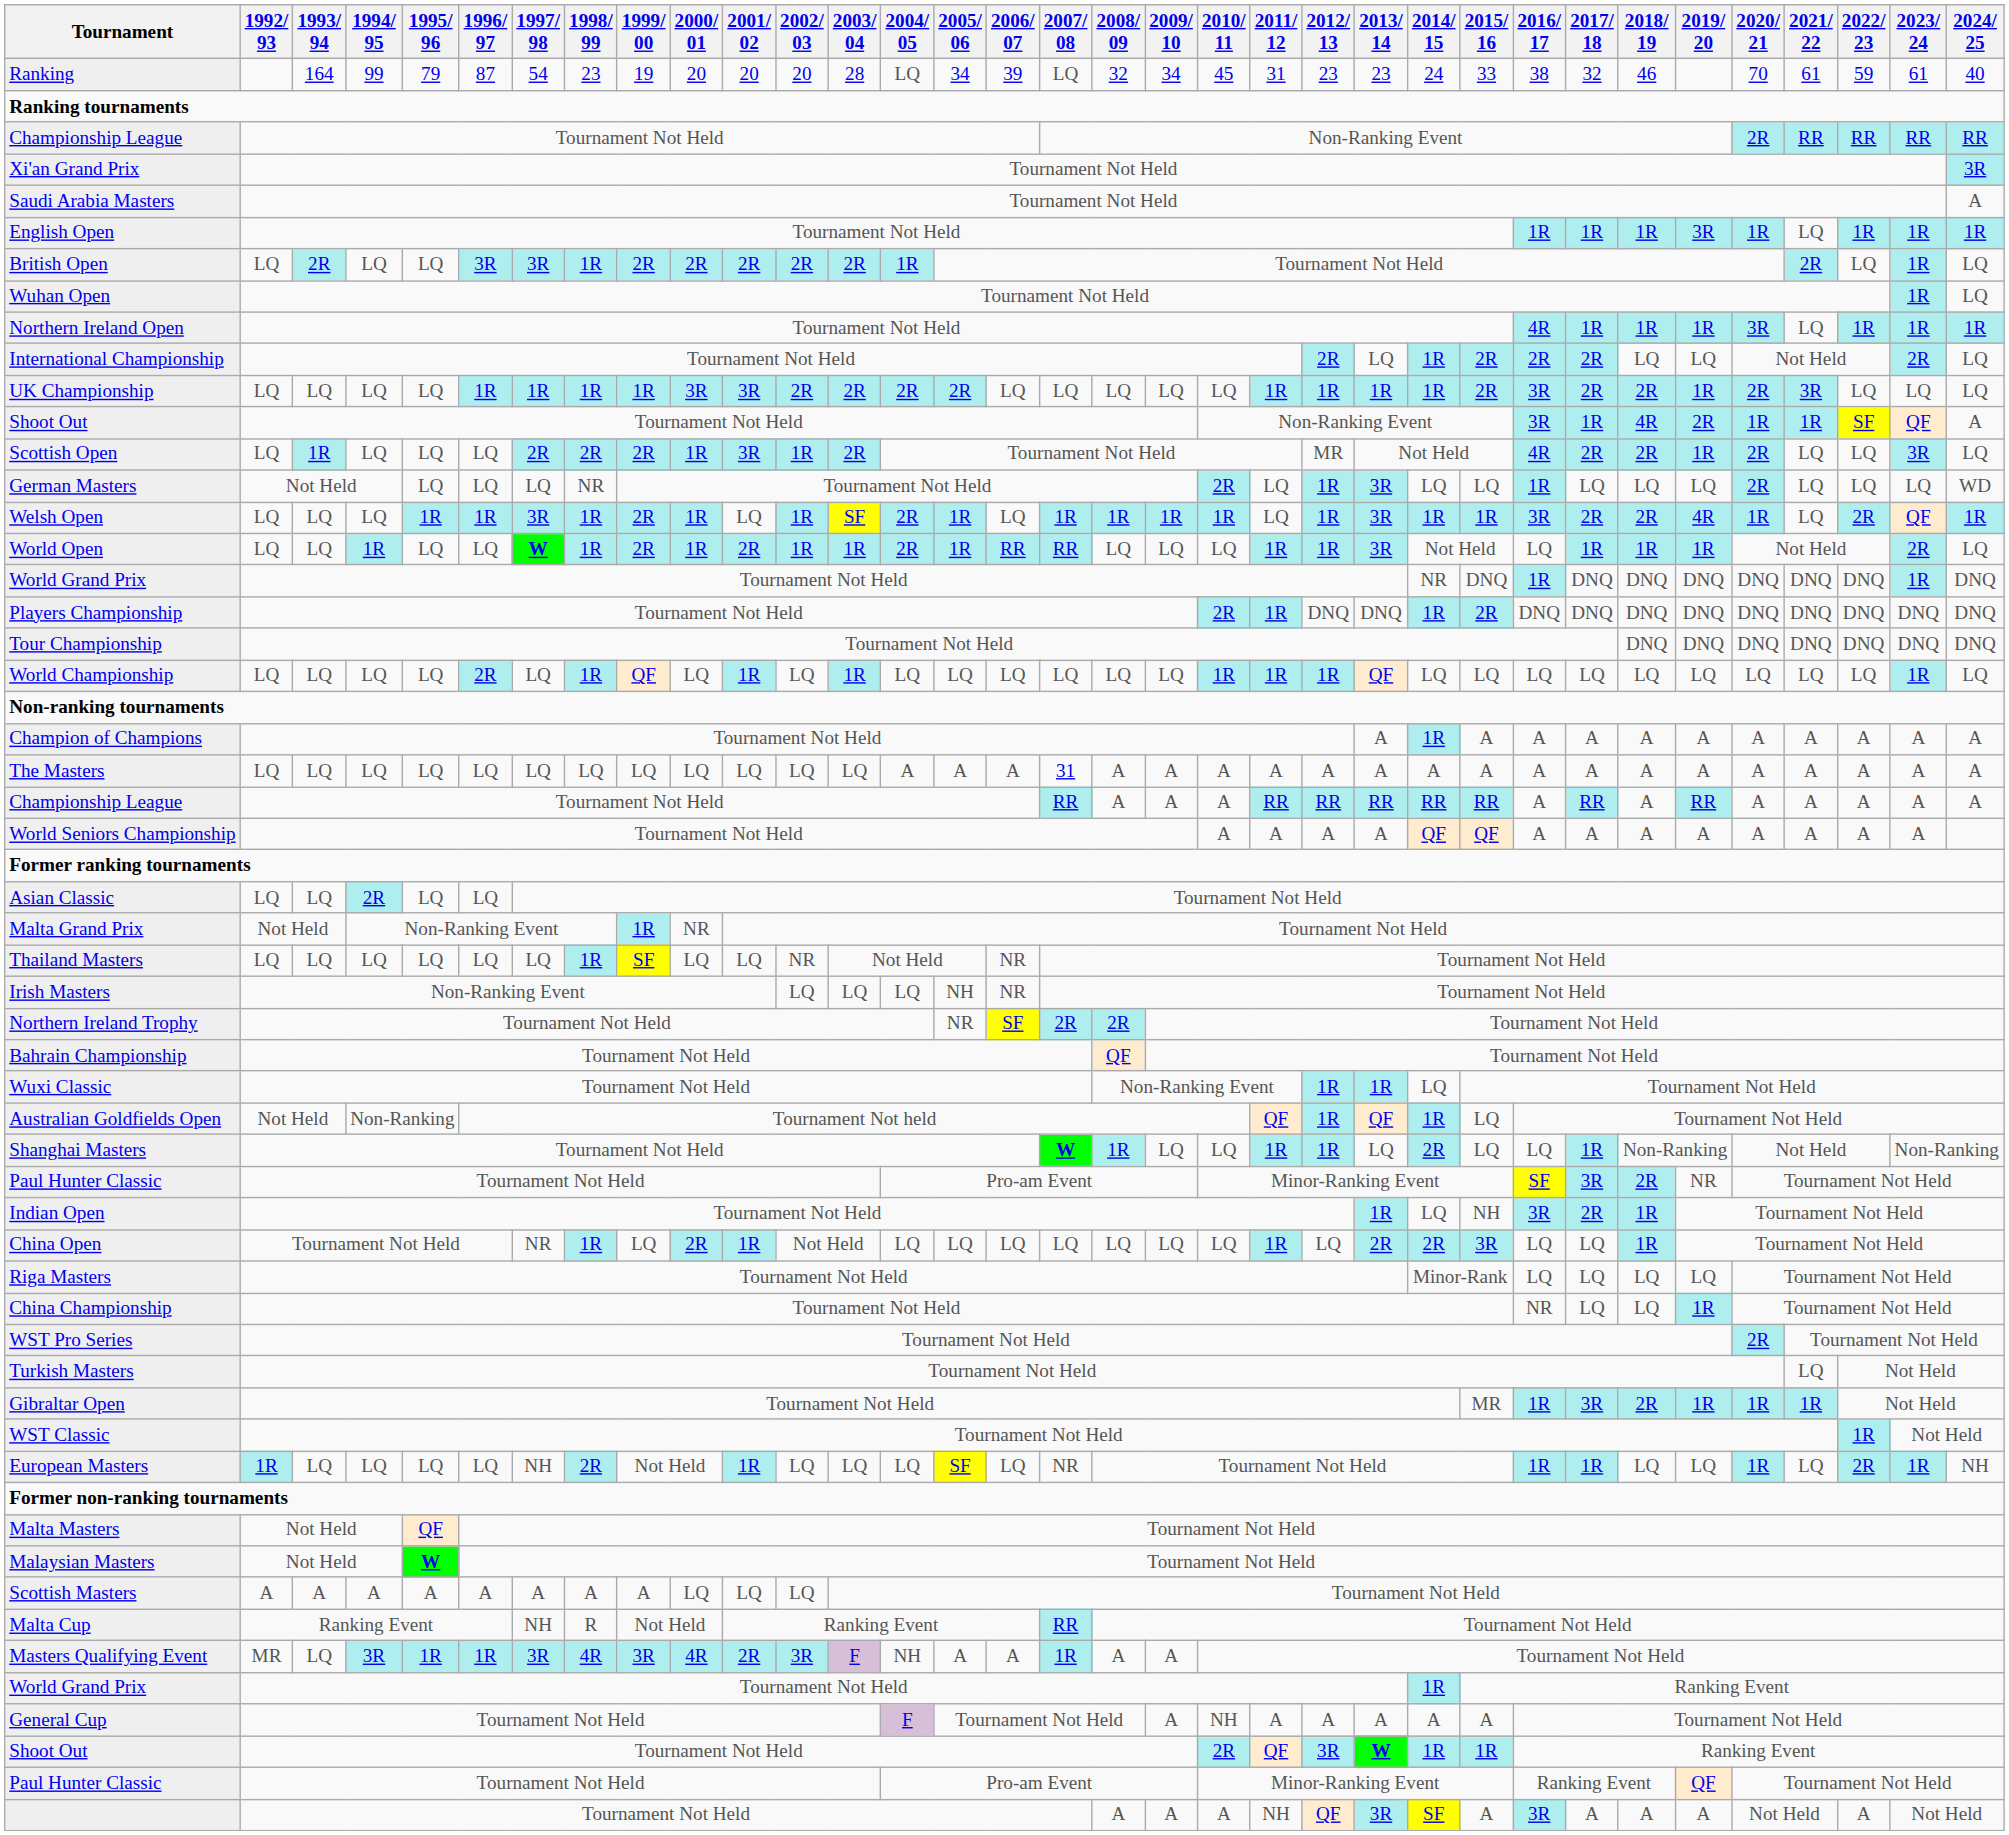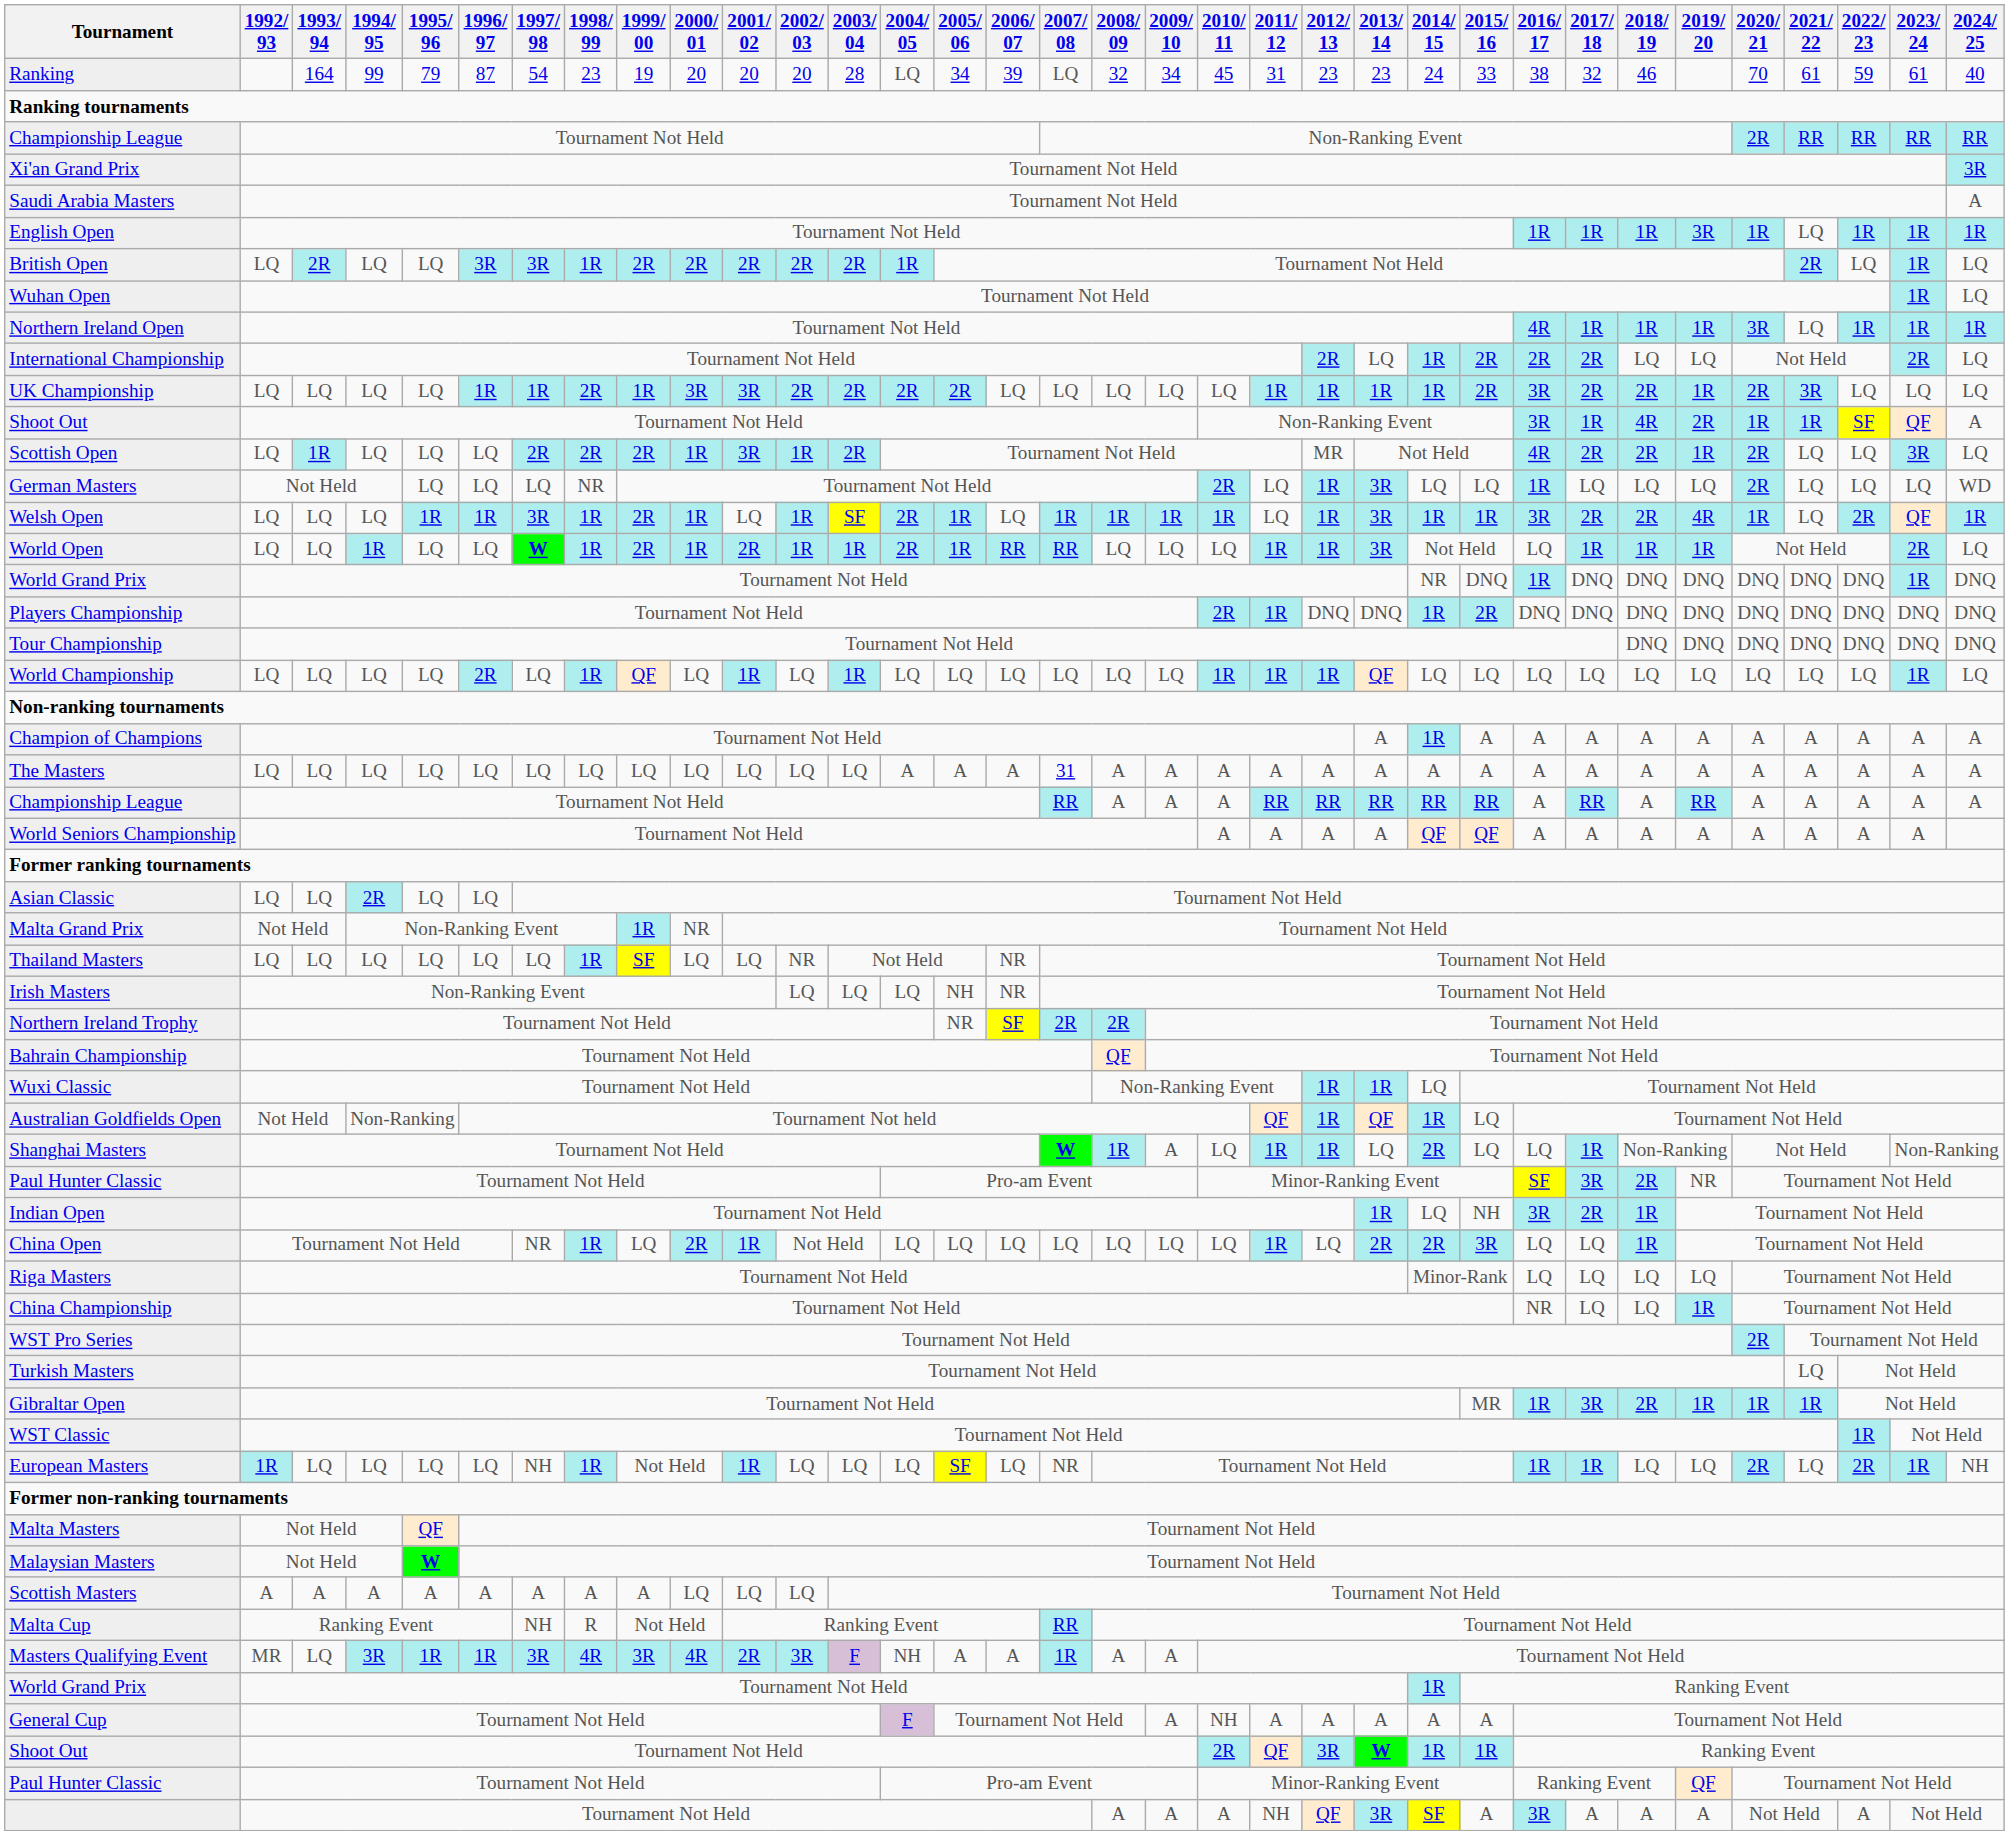(591, 390) 1R -> (591, 390) 2R
(1171, 1149) LQ -> (1171, 1149) A
(591, 1466) 2R -> (591, 1466) 1R
(1758, 1466) 1R -> (1758, 1466) 2R
